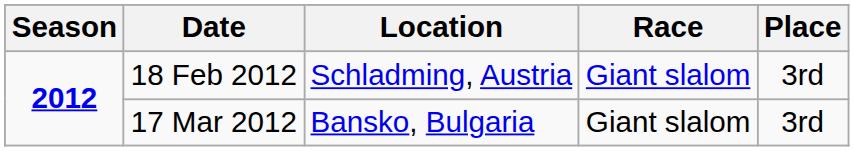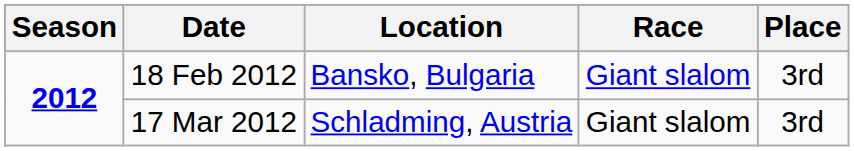(441, 74) Schladming, Austria -> (422, 74) Bansko, Bulgaria
(422, 121) Bansko, Bulgaria -> (441, 121) Schladming, Austria
